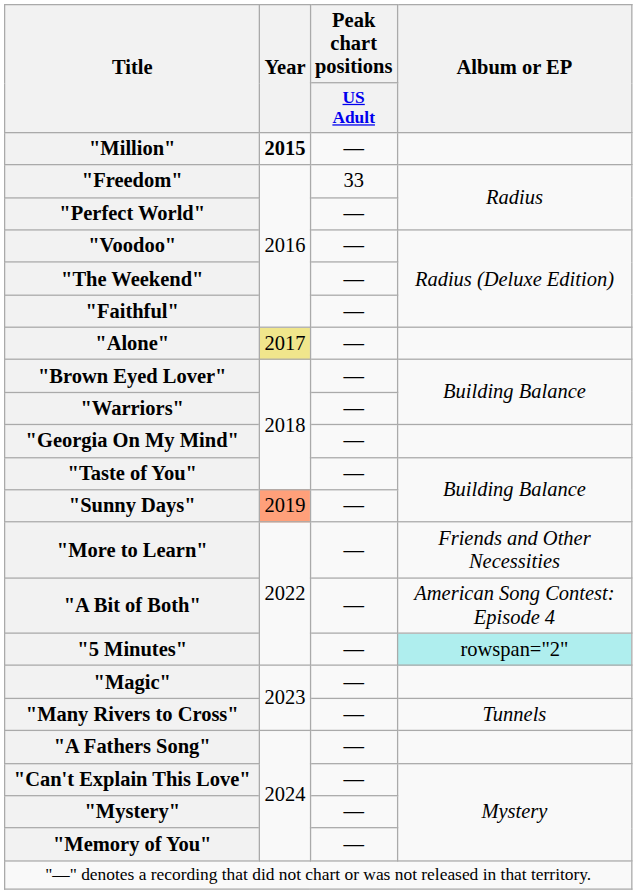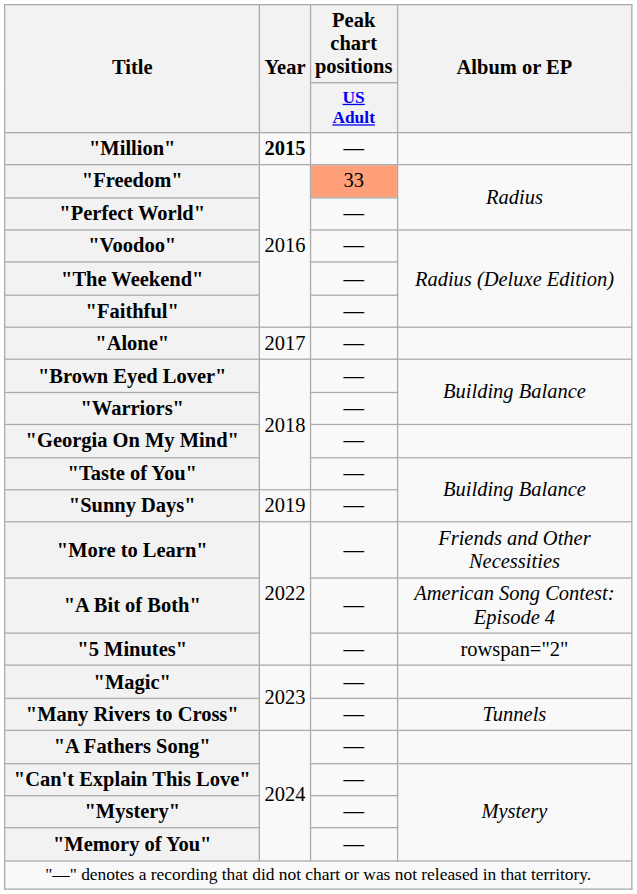(354, 180) no background -> (354, 180) lightsalmon background
(285, 343) khaki background -> (285, 343) no background
(285, 505) lightsalmon background -> (285, 505) no background
(514, 649) paleturquoise background -> (514, 649) no background
